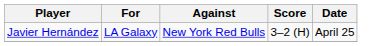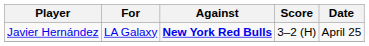(214, 32) normal -> (217, 32) bold
